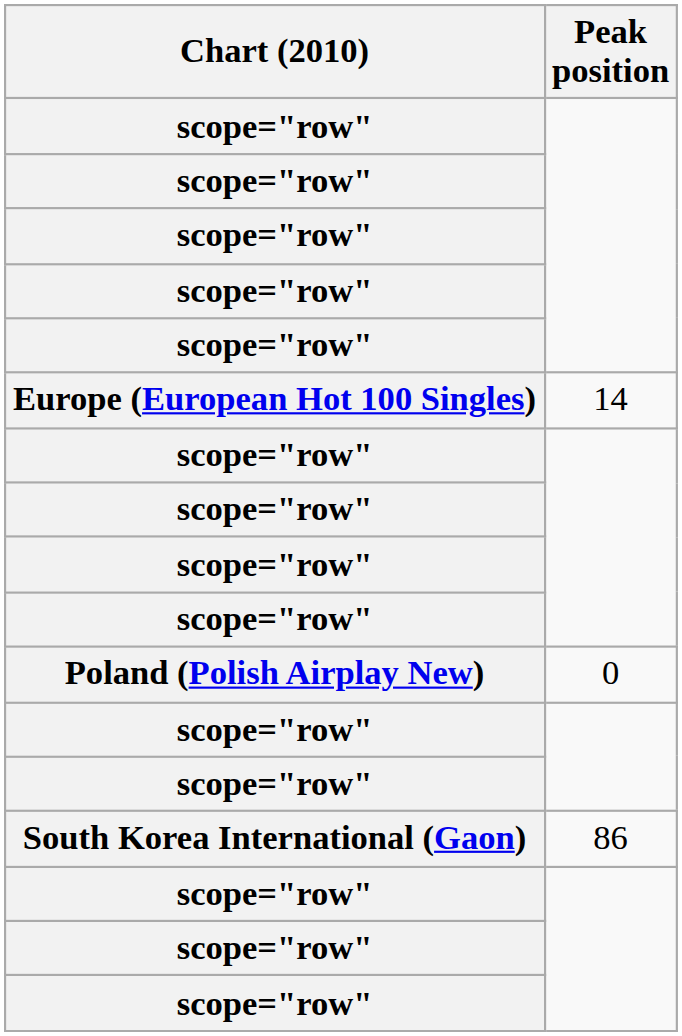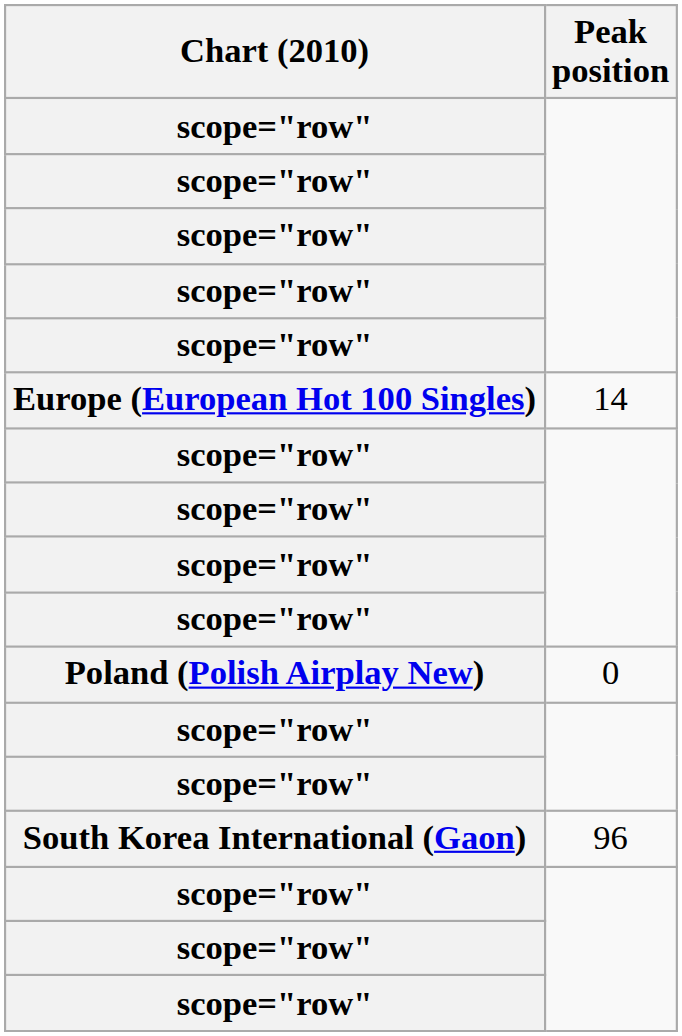(611, 838) 86 -> (611, 838) 96
